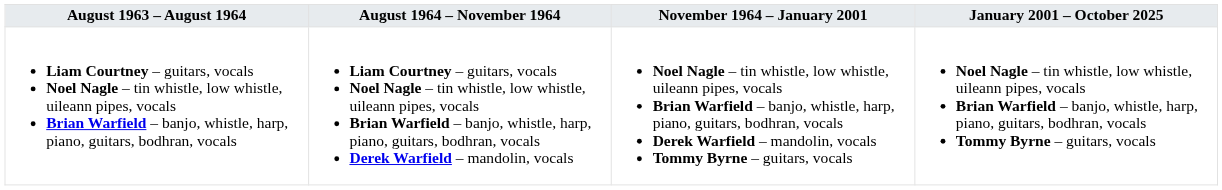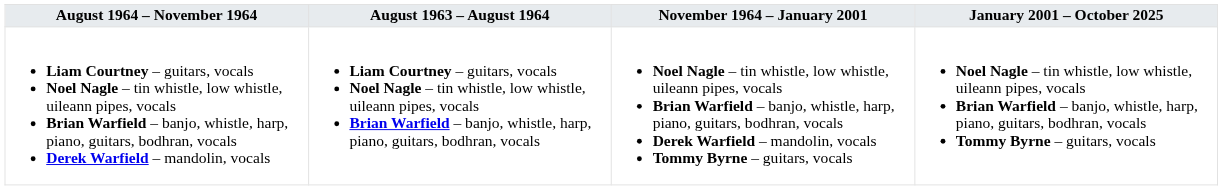columns swapped: (157, 15) <-> (460, 15)
